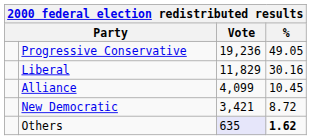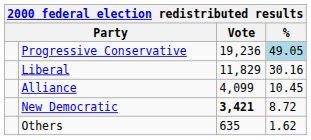(286, 51) no background -> (286, 51) lightblue background
(237, 107) normal -> (237, 107) bold
(230, 126) lavender background -> (230, 126) no background
(283, 126) bold -> (283, 126) normal
